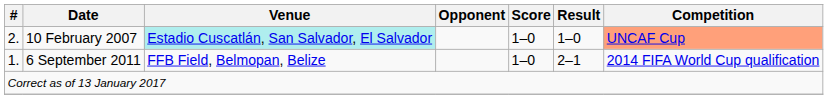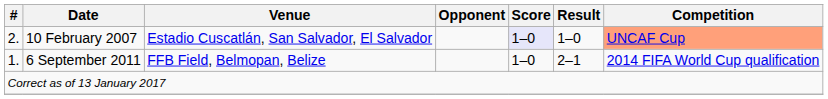(290, 37) paleturquoise background -> (290, 37) no background
(523, 37) no background -> (523, 37) lavender background
